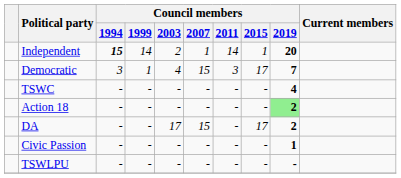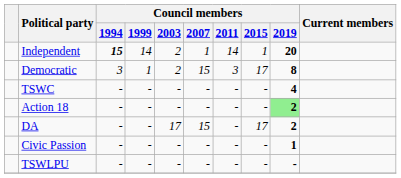(178, 70) 4 -> (178, 70) 2
(294, 70) 7 -> (294, 70) 8
